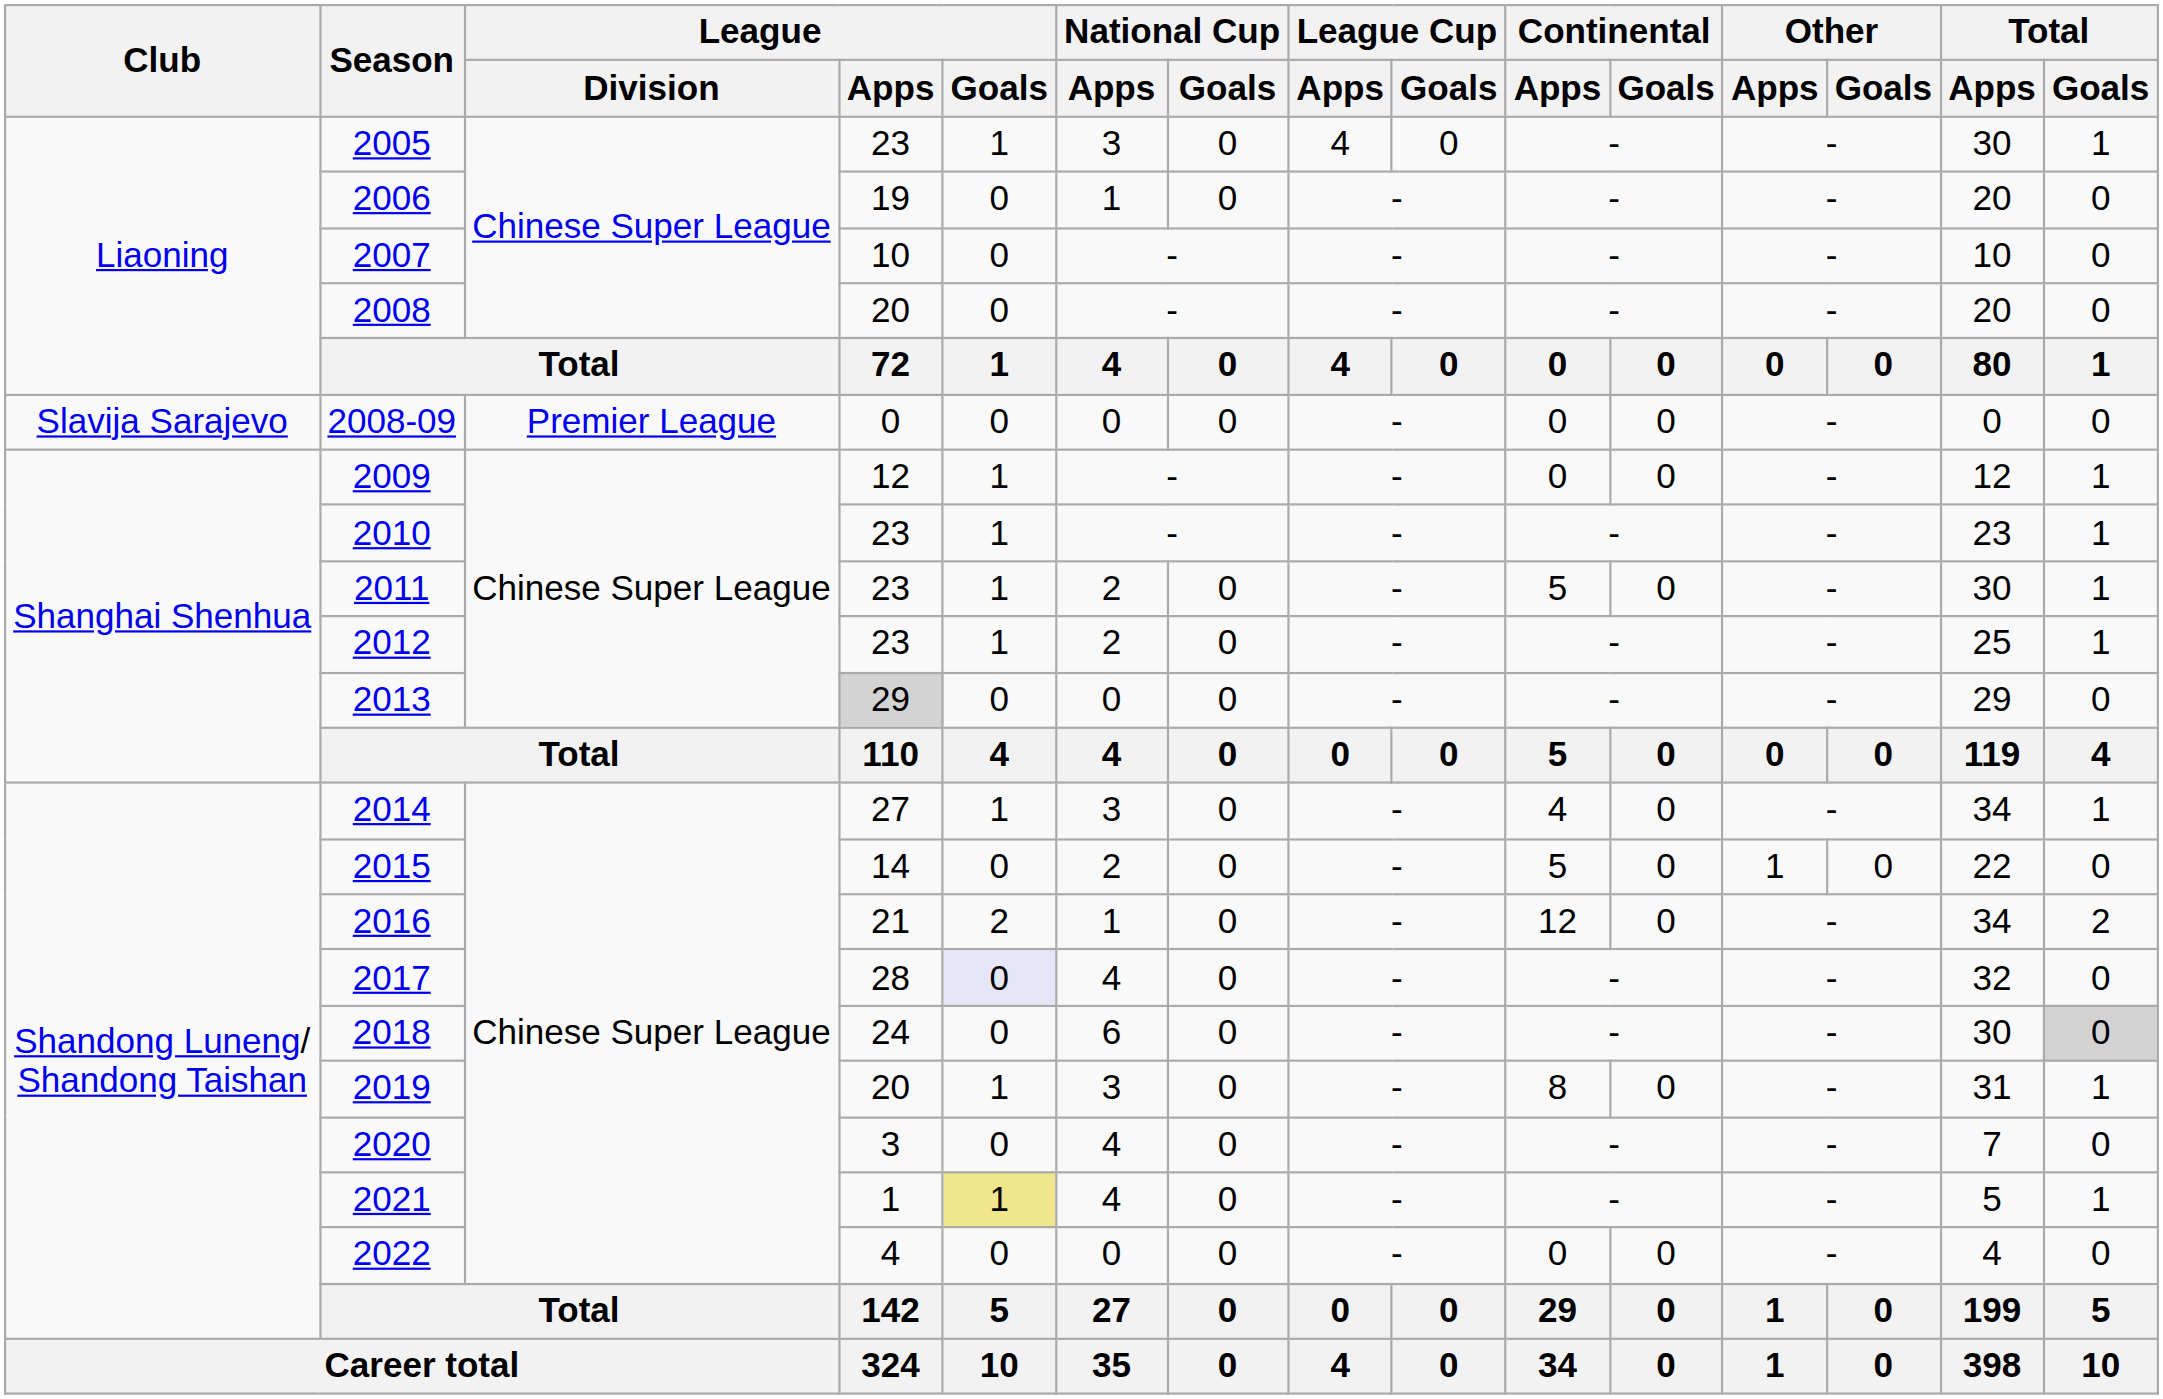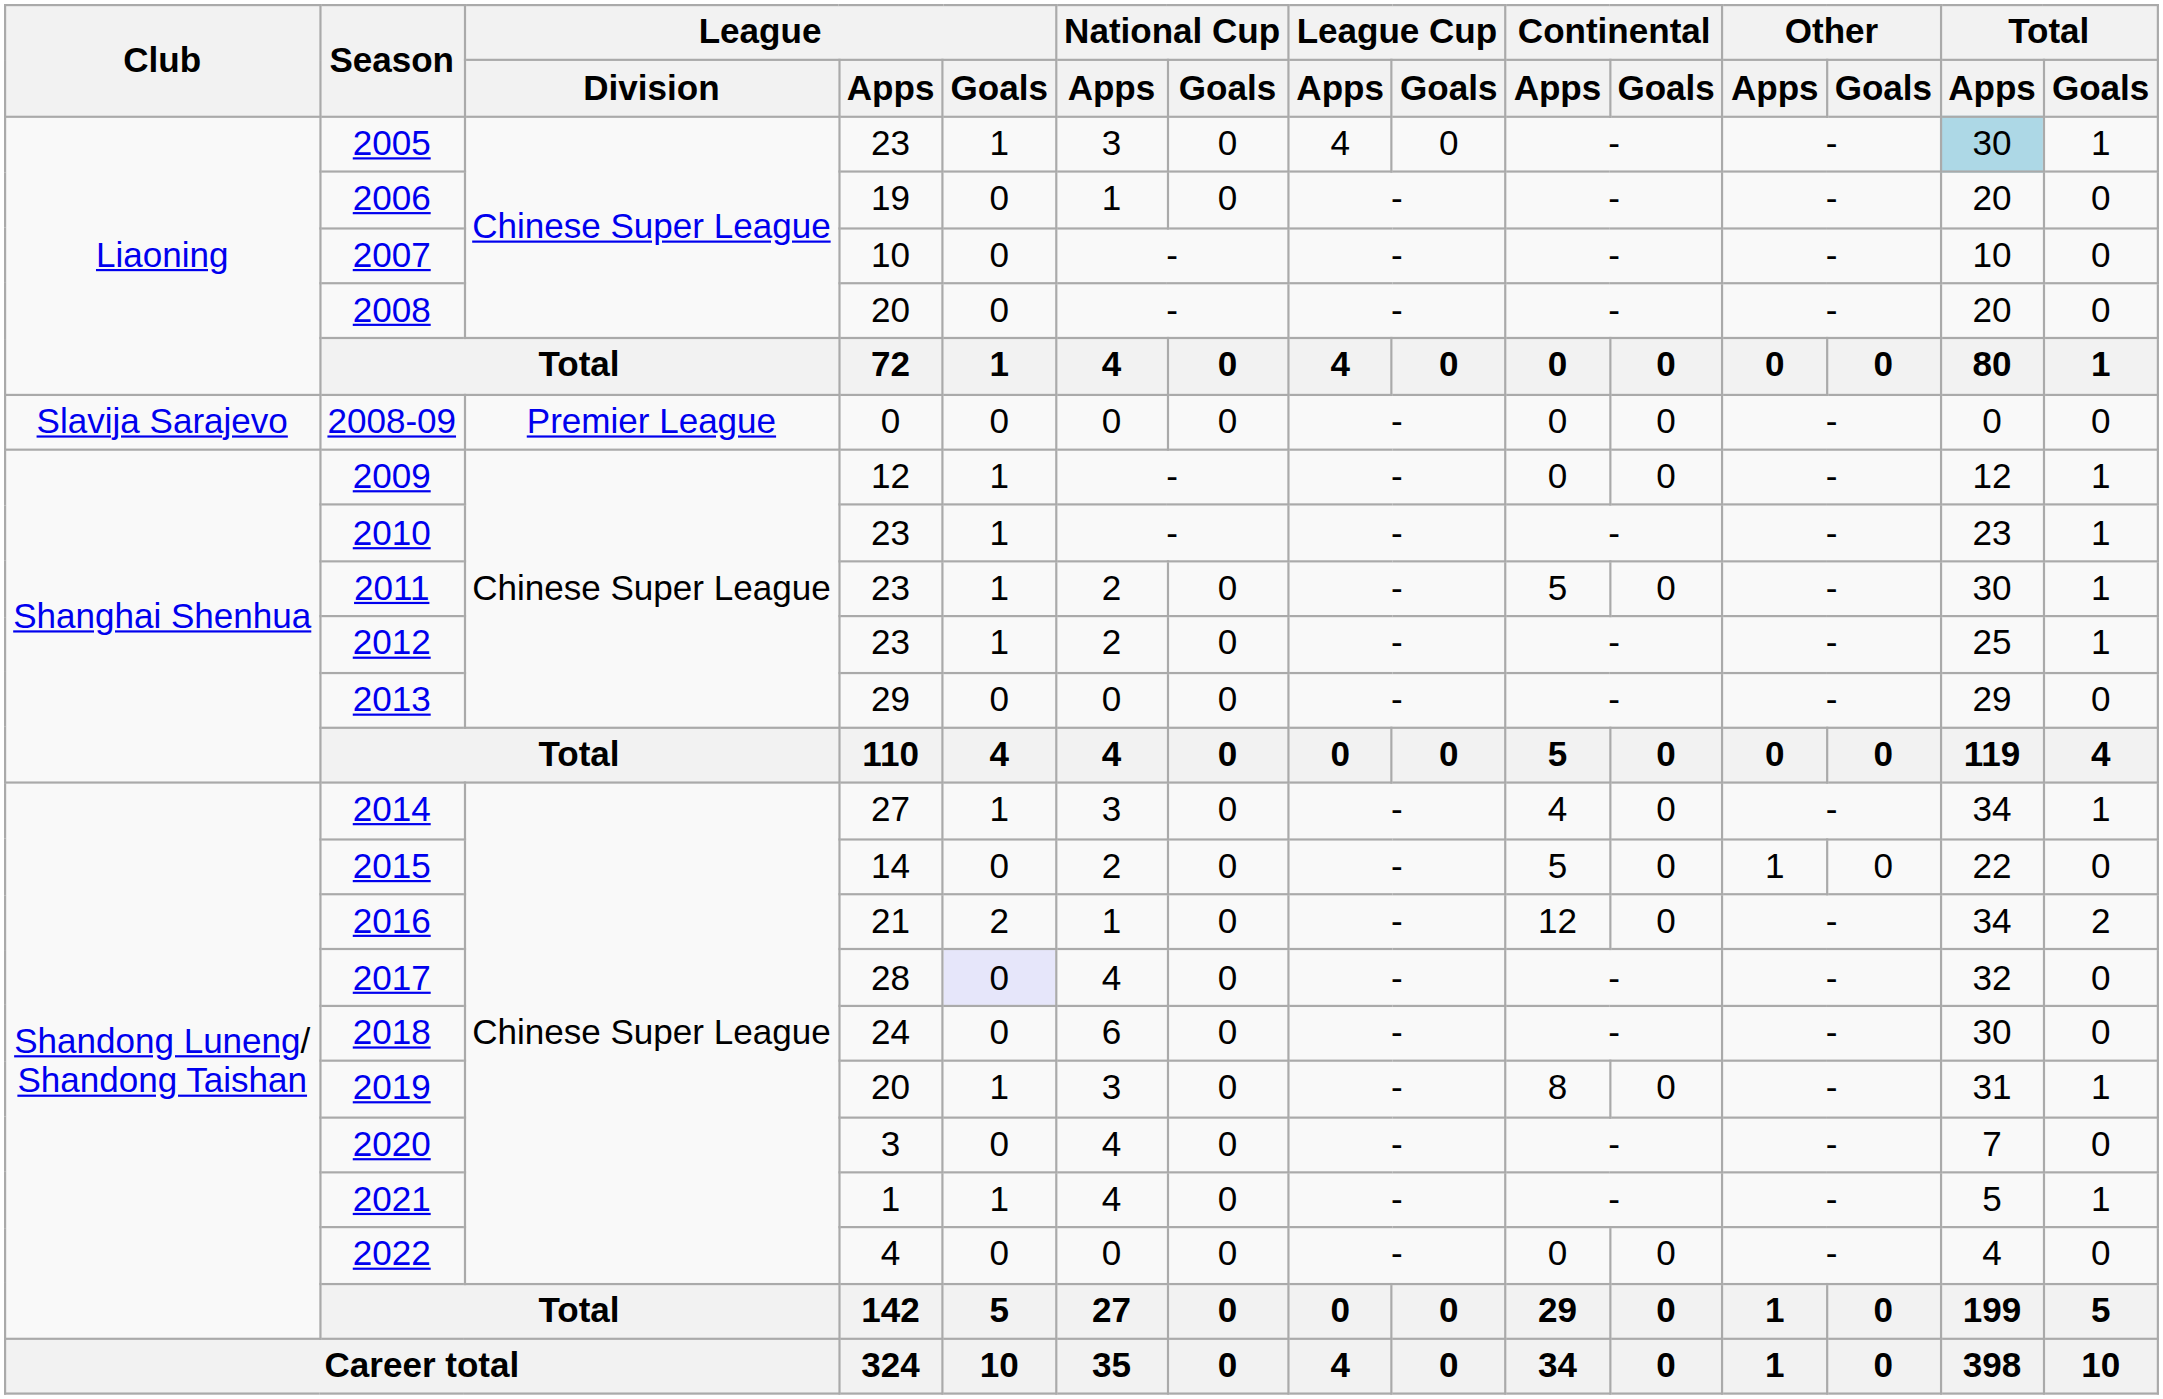(1992, 143) no background -> (1992, 143) lightblue background
(891, 699) lightgrey background -> (891, 699) no background
(2101, 1032) lightgrey background -> (2101, 1032) no background
(999, 1199) khaki background -> (999, 1199) no background
